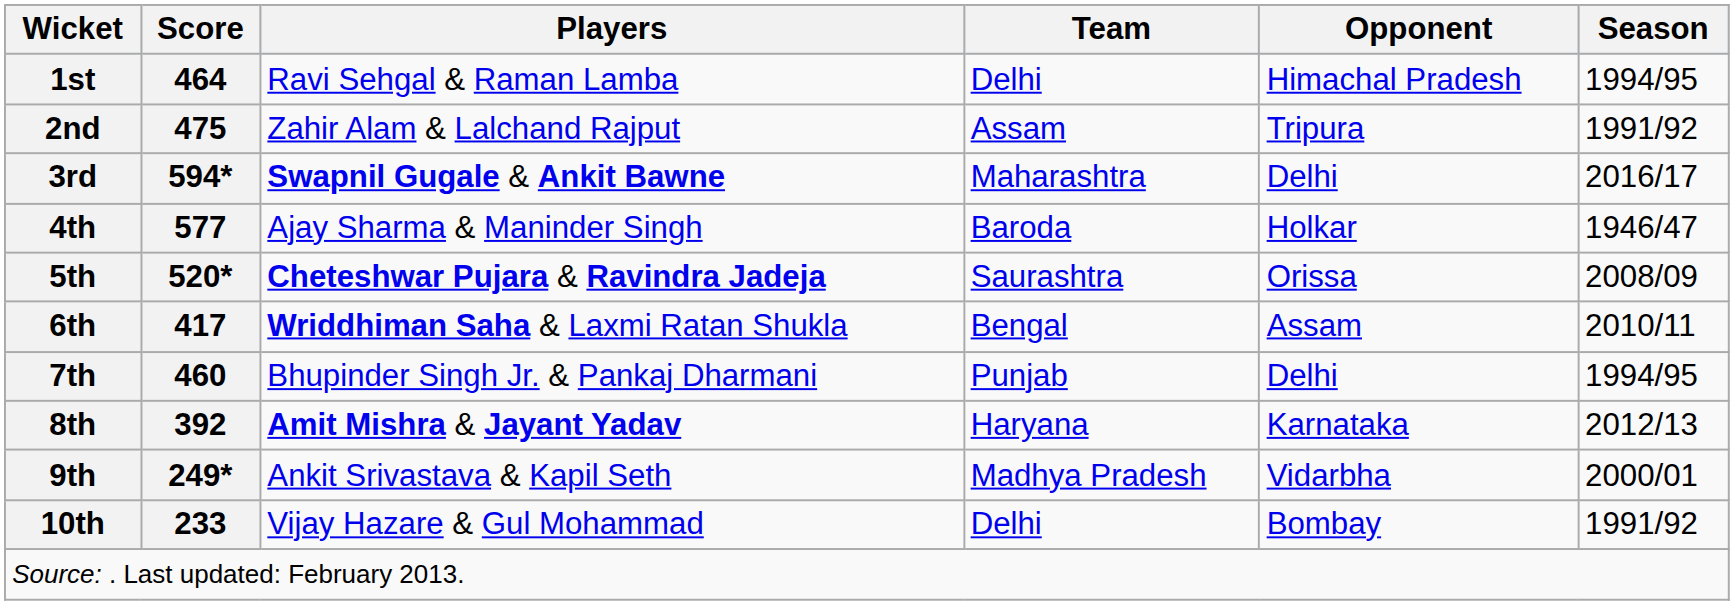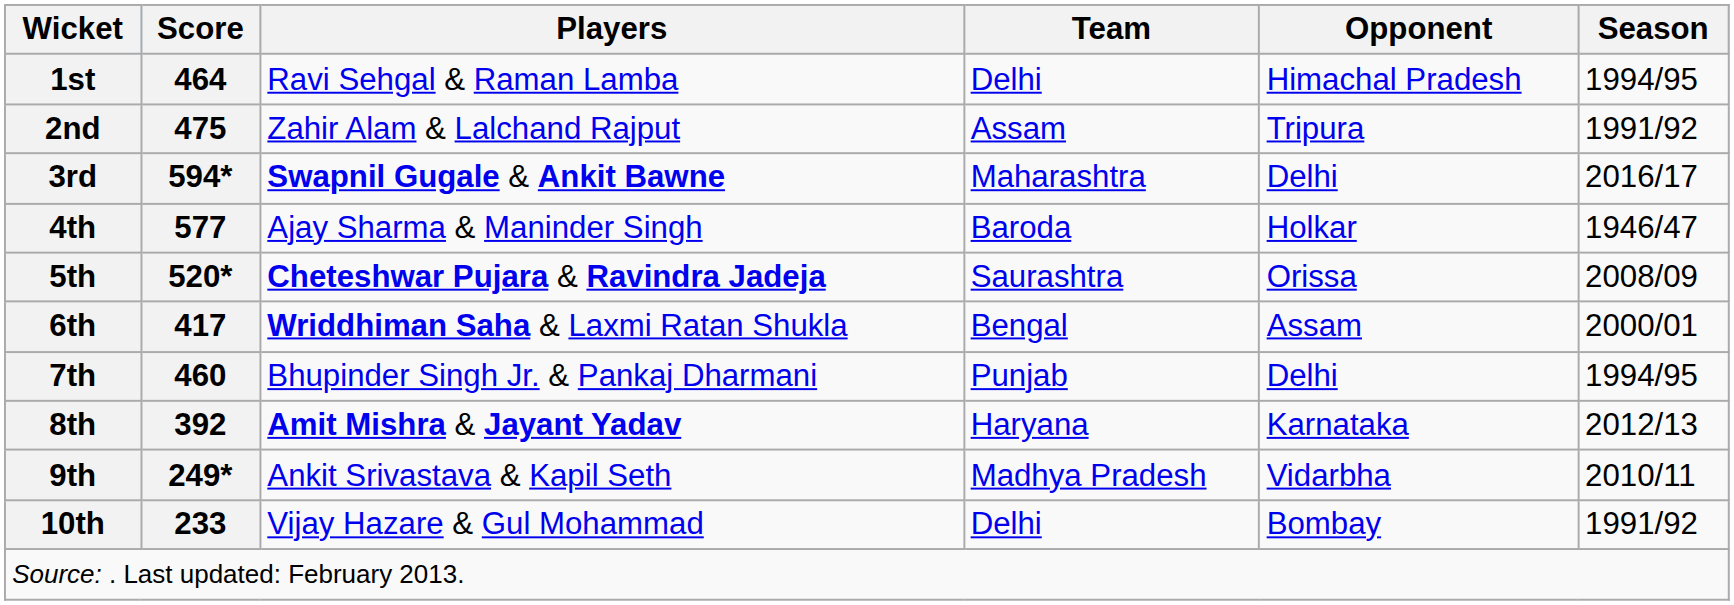(1640, 326) 2010/11 -> (1642, 326) 2000/01
(1642, 474) 2000/01 -> (1640, 474) 2010/11
